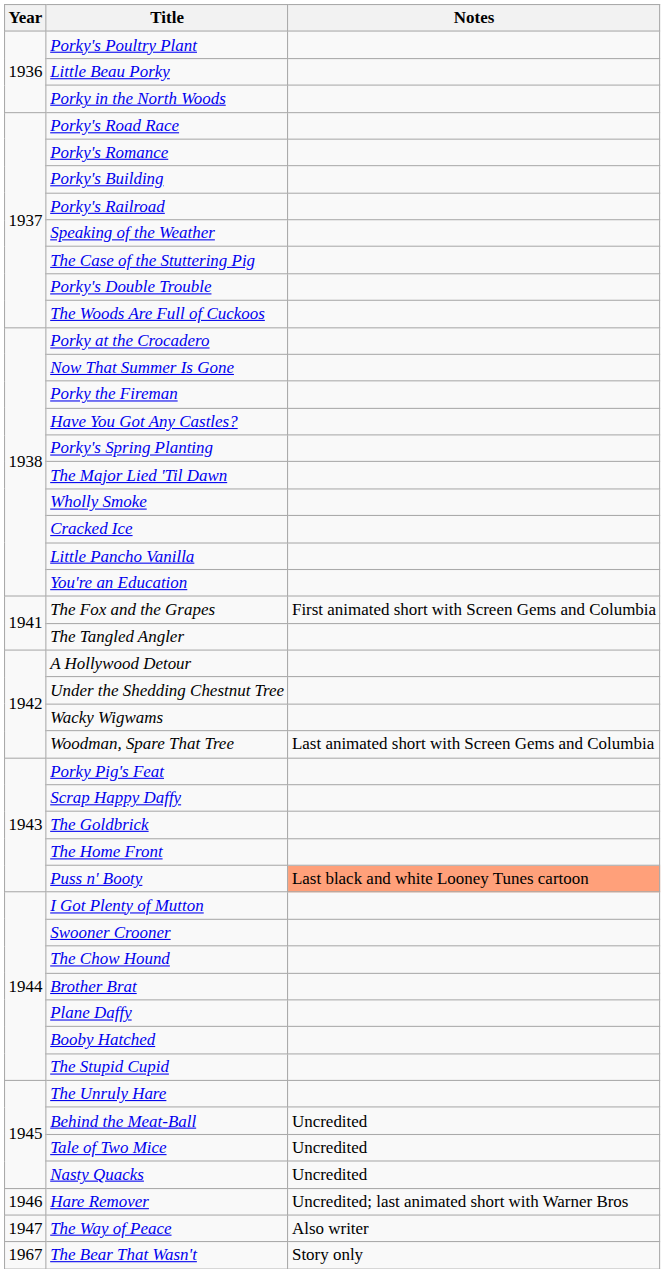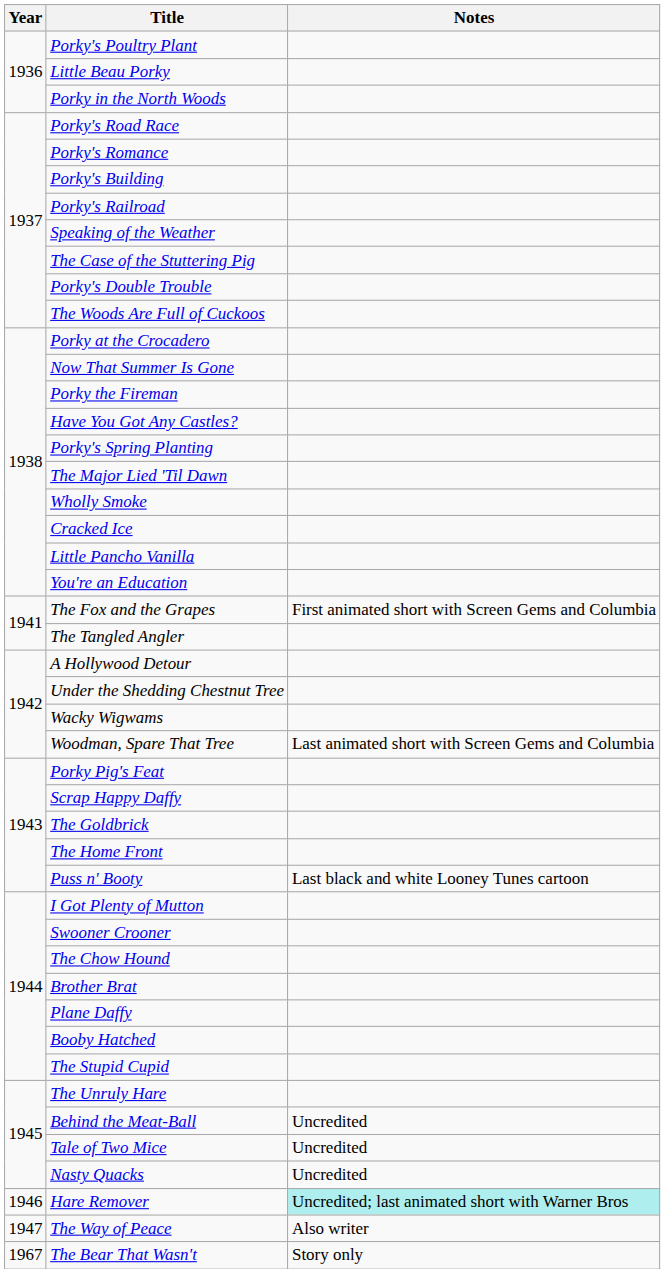(440, 878) lightsalmon background -> (440, 878) no background
(460, 1201) no background -> (460, 1201) paleturquoise background
